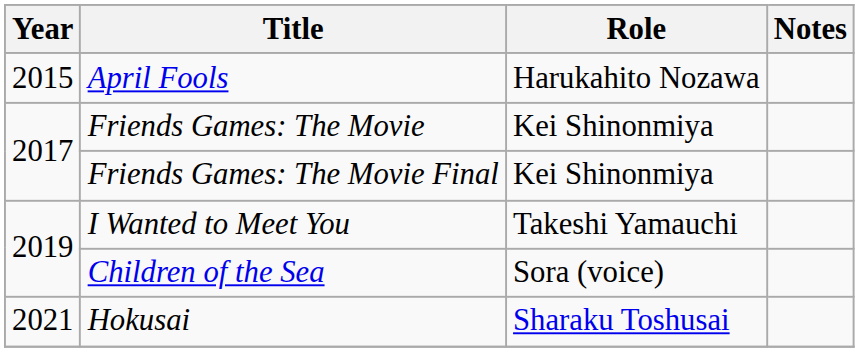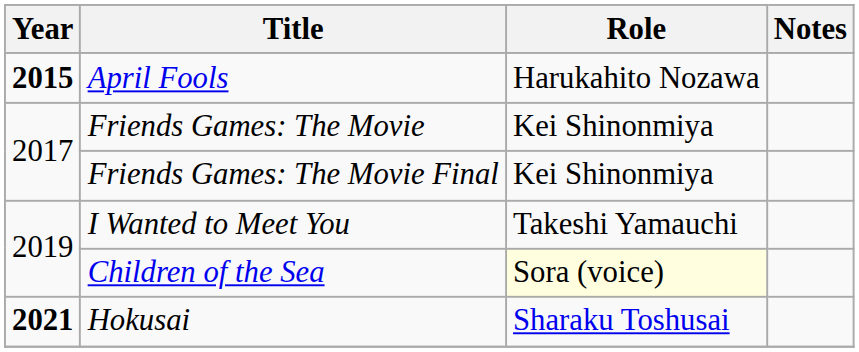(43, 77) normal -> (43, 77) bold
(589, 272) no background -> (589, 272) lightyellow background
(43, 321) normal -> (43, 321) bold
